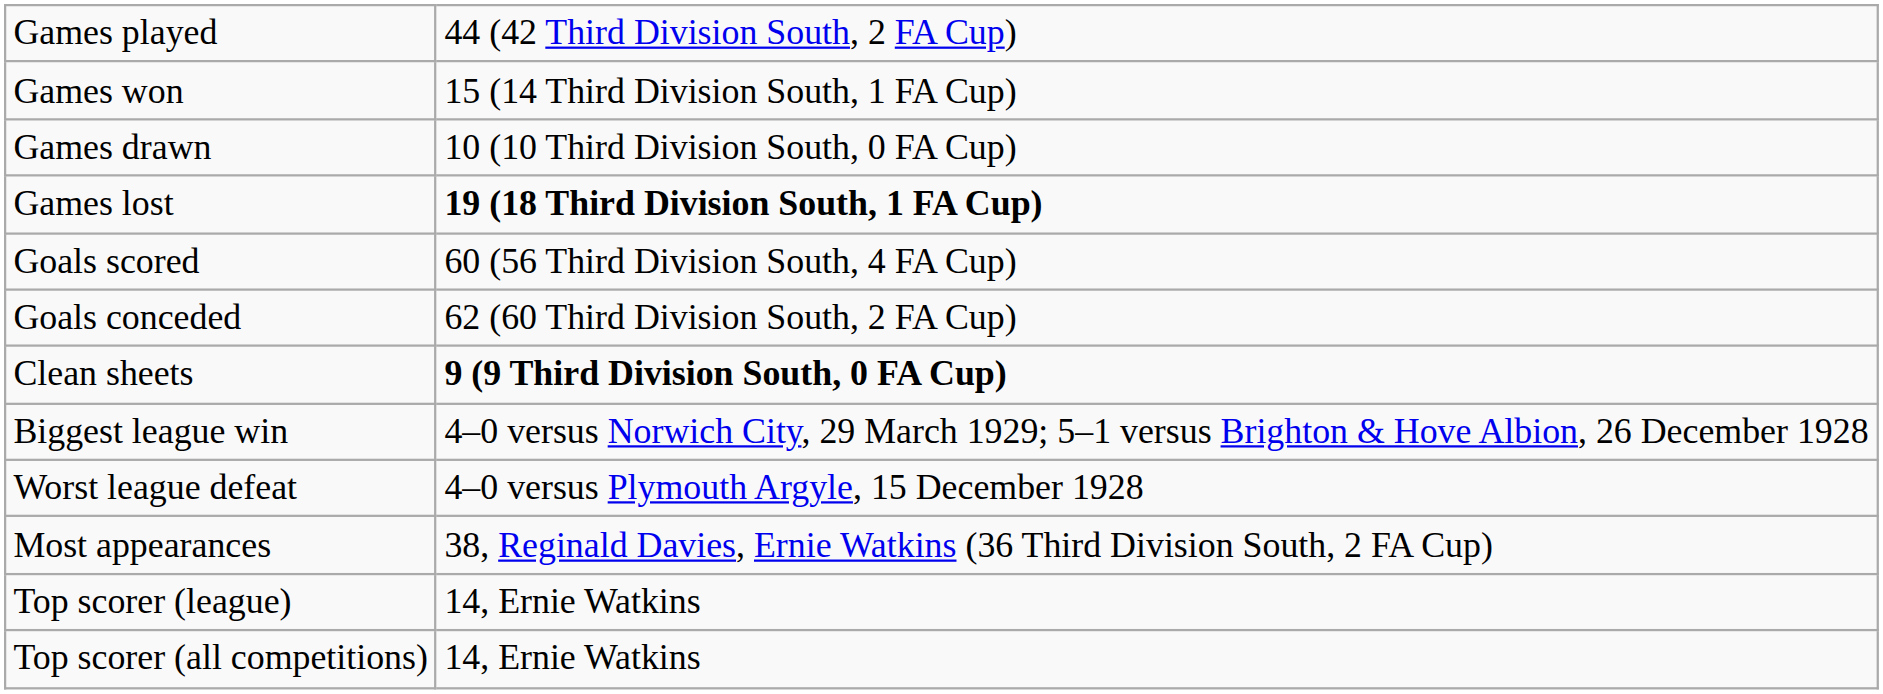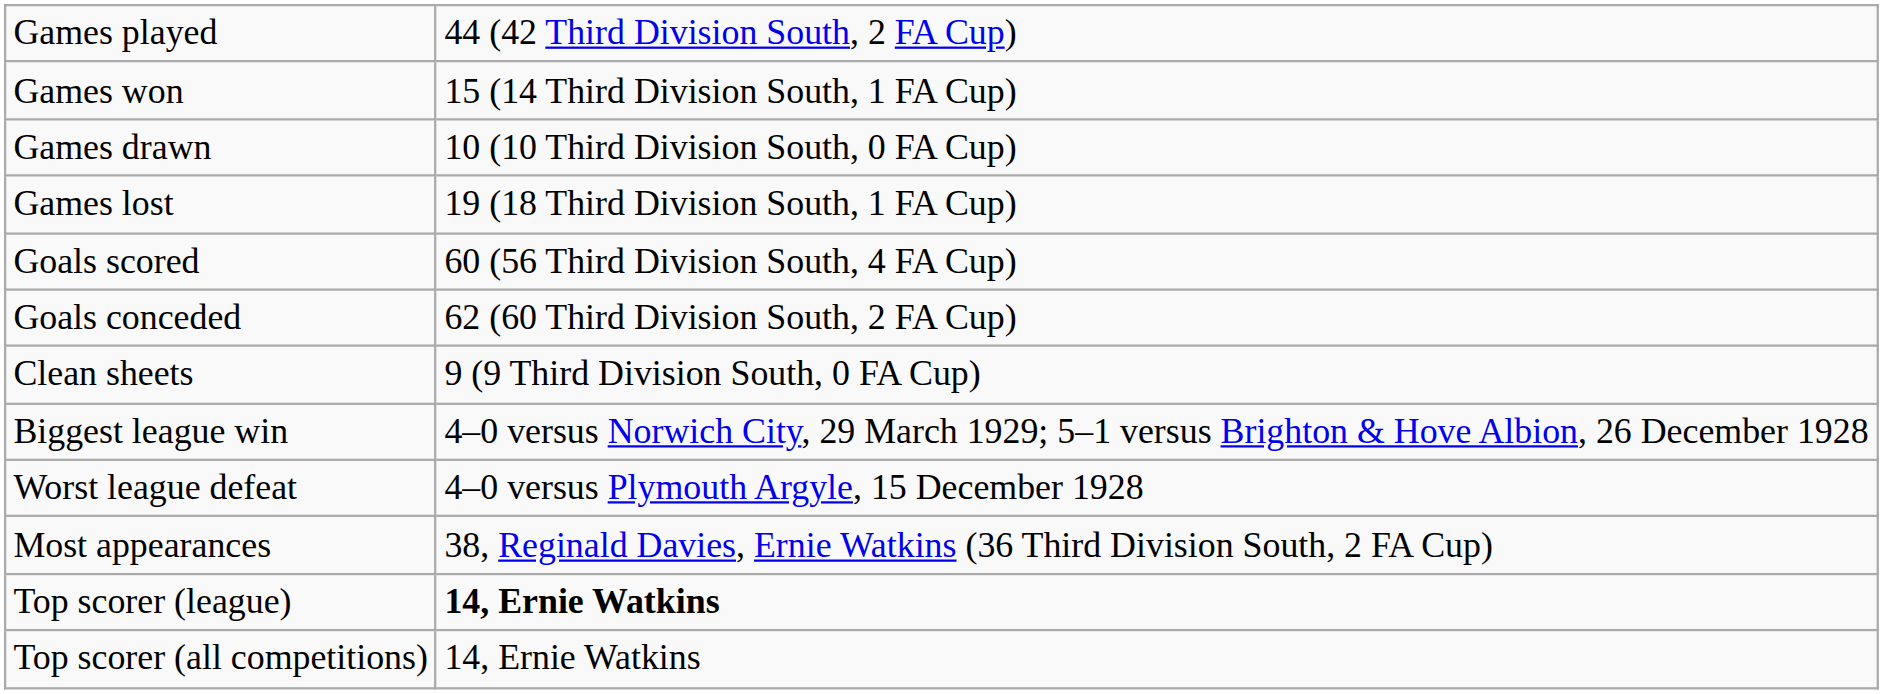(743, 203) bold -> (730, 203) normal
(726, 373) bold -> (713, 373) normal
(573, 601) normal -> (582, 601) bold
